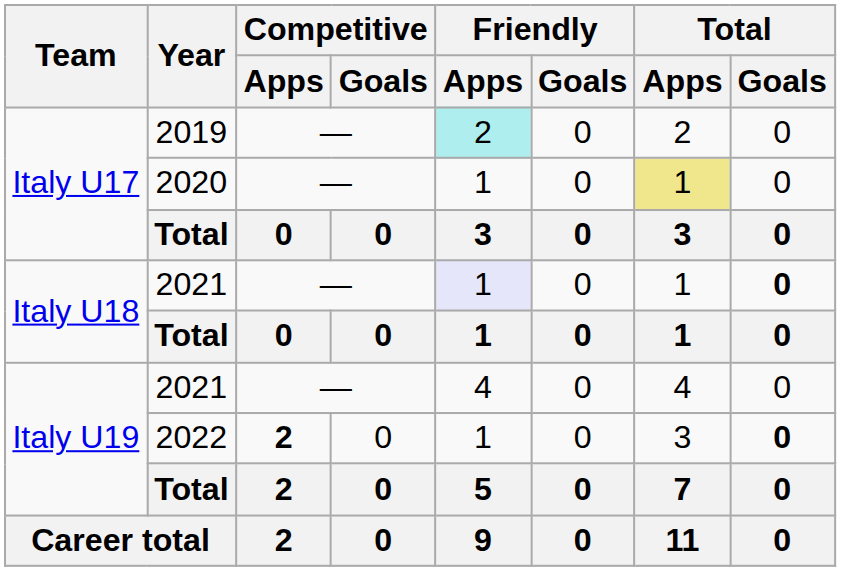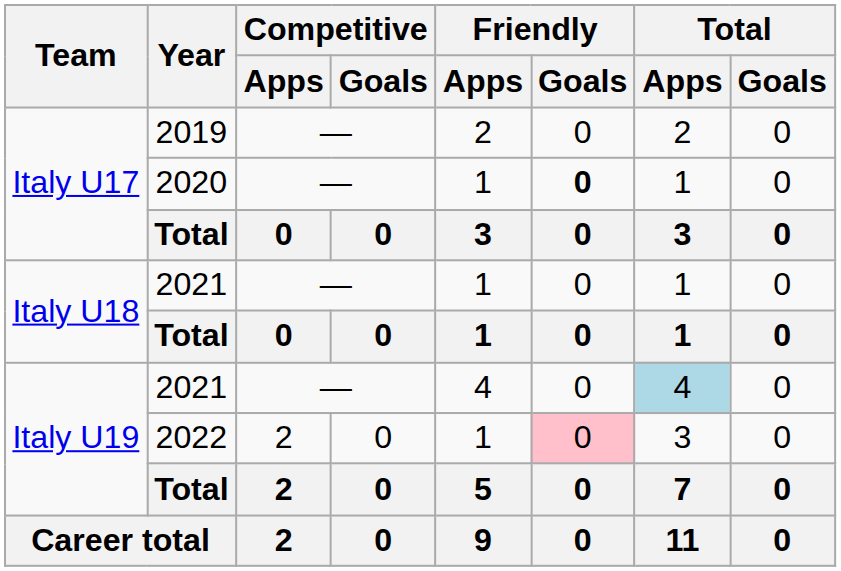(483, 132) paleturquoise background -> (483, 132) no background
(583, 183) normal -> (583, 183) bold
(682, 183) khaki background -> (682, 183) no background
(483, 285) lavender background -> (483, 285) no background
(782, 285) bold -> (782, 285) normal
(682, 387) no background -> (682, 387) lightblue background
(284, 438) bold -> (284, 438) normal
(583, 438) no background -> (583, 438) pink background
(782, 438) bold -> (782, 438) normal
